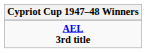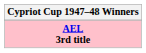(73, 34) no background -> (73, 34) pink background
